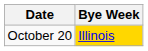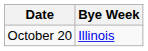(96, 36) gold background -> (96, 36) no background
